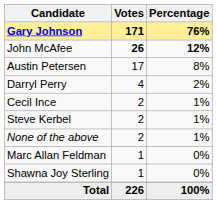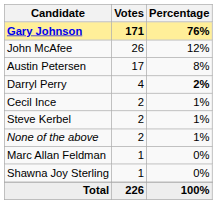(138, 48) bold -> (138, 48) normal
(198, 48) bold -> (198, 48) normal
(201, 84) normal -> (201, 84) bold
